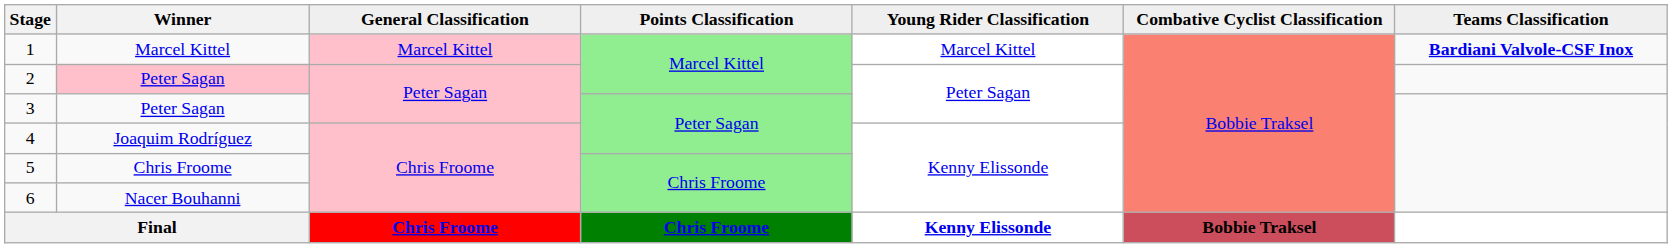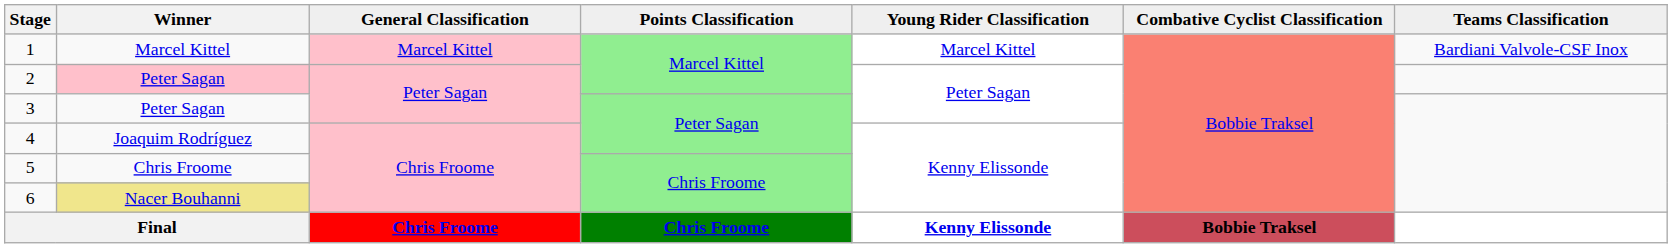(1531, 49) bold -> (1531, 49) normal
(183, 197) no background -> (183, 197) khaki background
